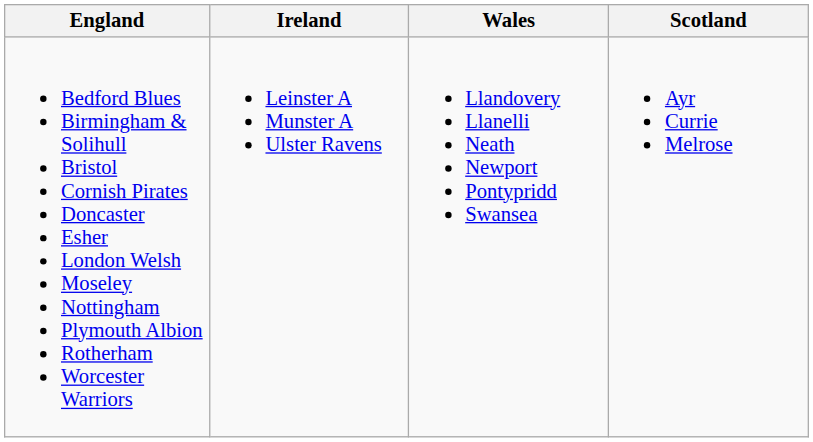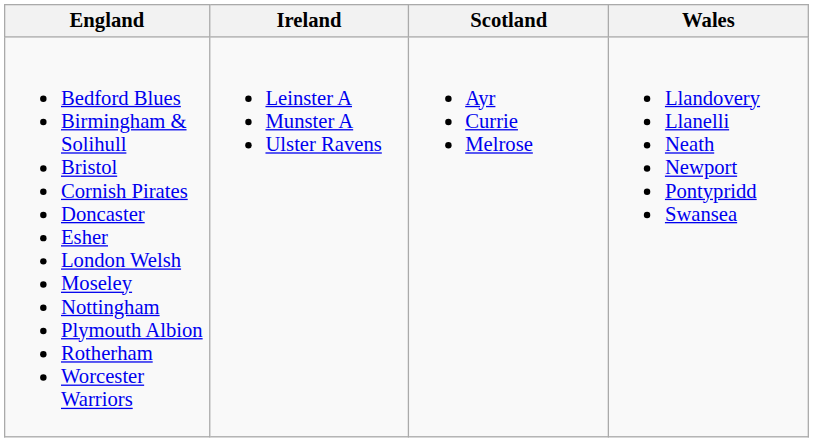columns swapped: (708, 20) <-> (509, 20)
